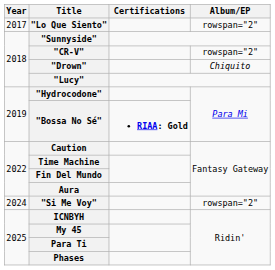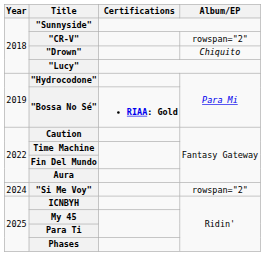- row: (69, 25)
